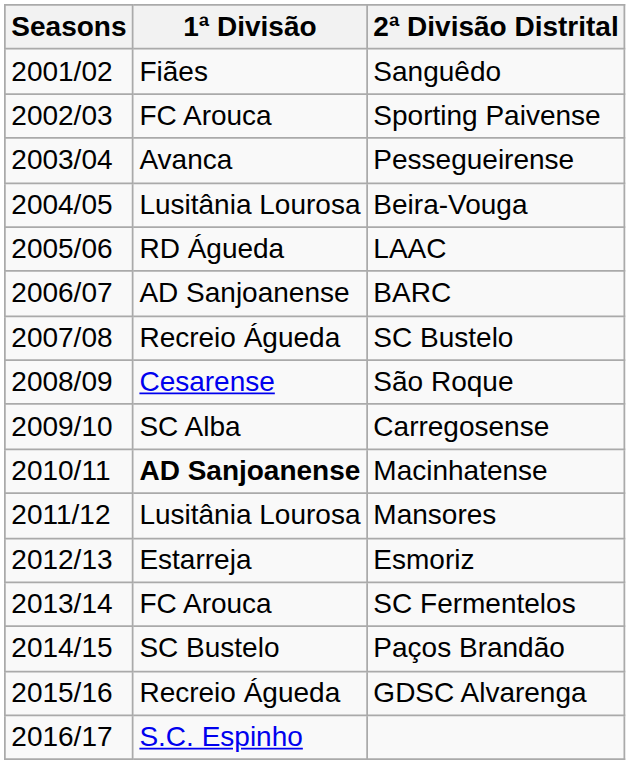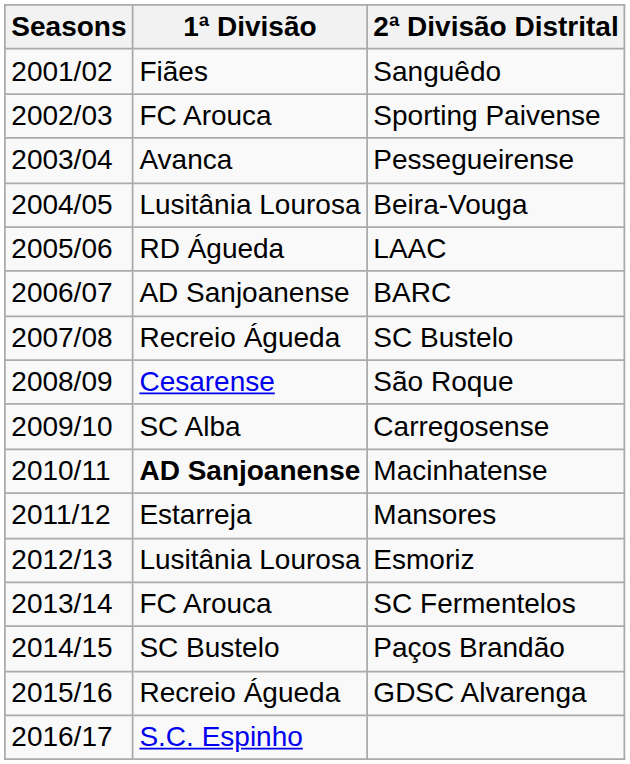(250, 515) Lusitânia Lourosa -> (195, 515) Estarreja
(195, 559) Estarreja -> (250, 559) Lusitânia Lourosa
